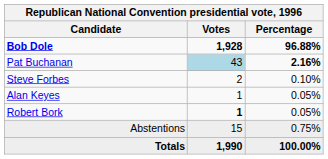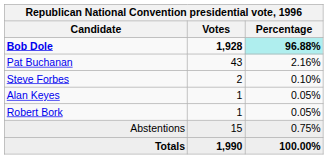(303, 46) no background -> (303, 46) paleturquoise background
(237, 63) lightblue background -> (237, 63) no background
(306, 63) bold -> (306, 63) normal
(239, 112) bold -> (239, 112) normal
